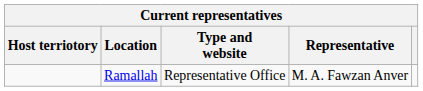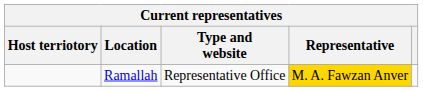(350, 75) no background -> (350, 75) gold background
